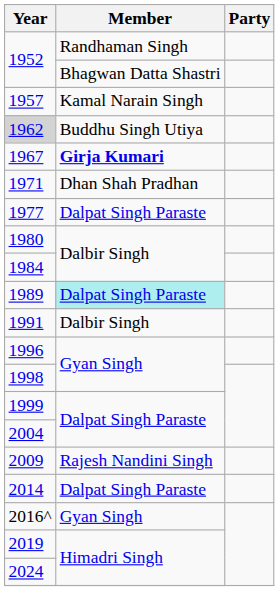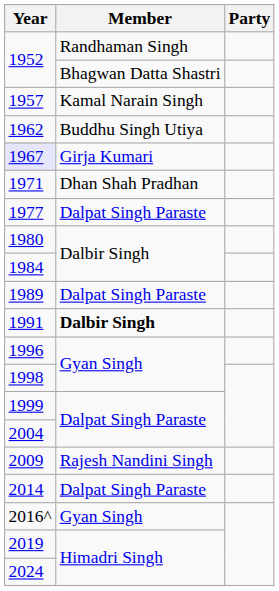(26, 128) lightgrey background -> (26, 128) no background
(26, 156) no background -> (26, 156) lavender background
(112, 156) bold -> (106, 156) normal
(133, 294) paleturquoise background -> (133, 294) no background
(104, 322) normal -> (107, 322) bold
